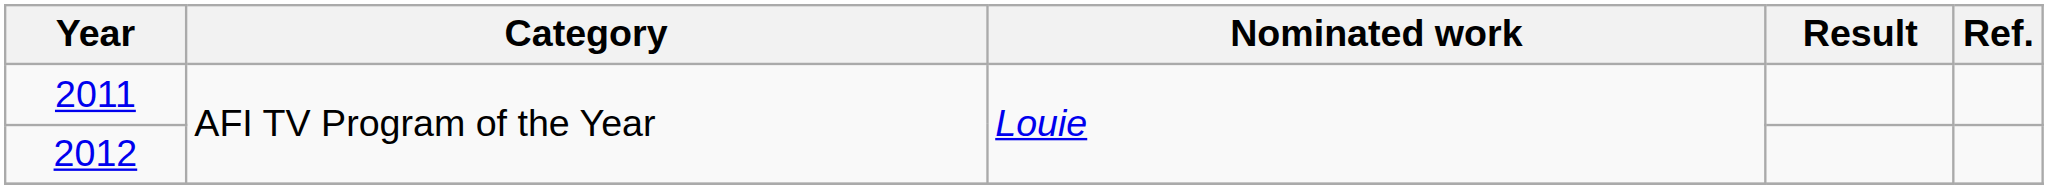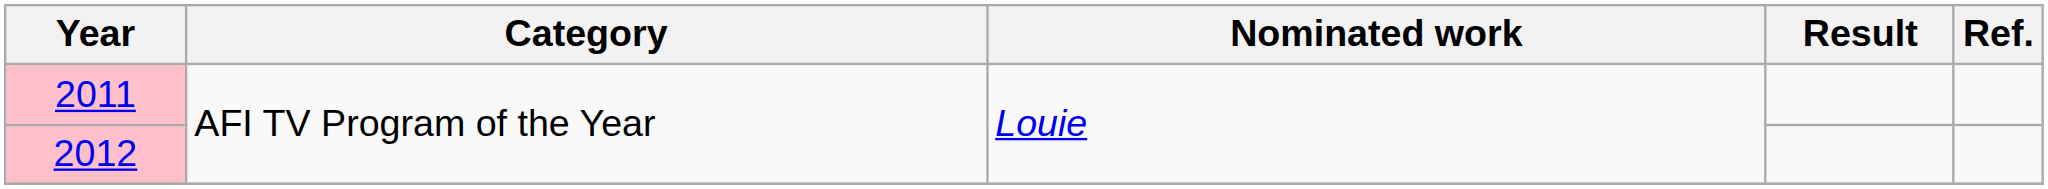(95, 93) no background -> (95, 93) pink background
(95, 153) no background -> (95, 153) pink background
